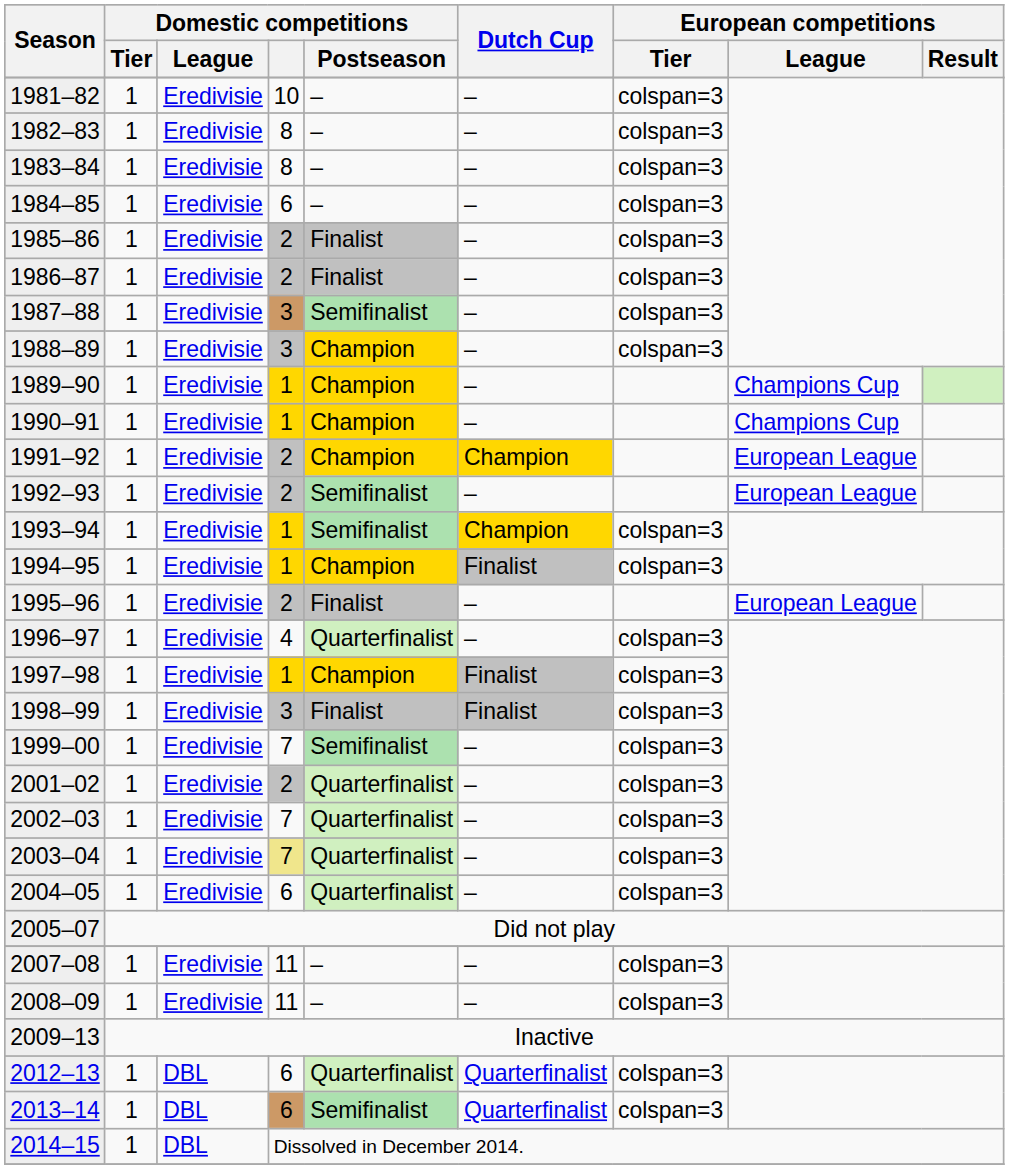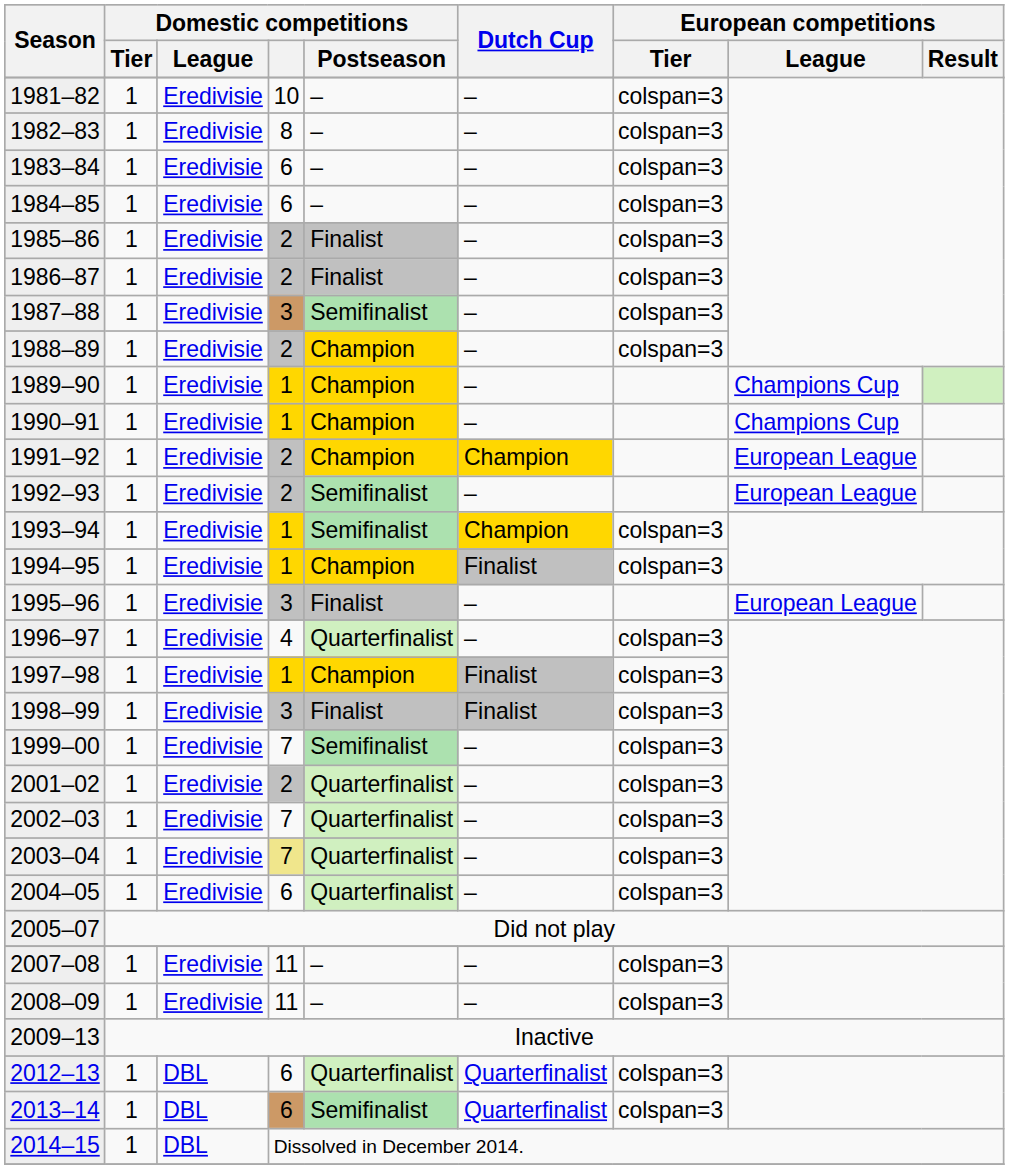(286, 167) 8 -> (286, 167) 6
(286, 349) 3 -> (286, 349) 2
(286, 602) 2 -> (286, 602) 3
